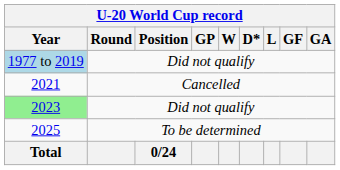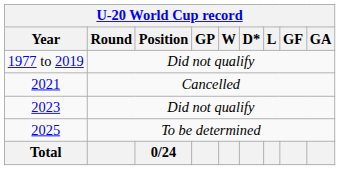(46, 61) lightblue background -> (46, 61) no background
(46, 107) lightgreen background -> (46, 107) no background
